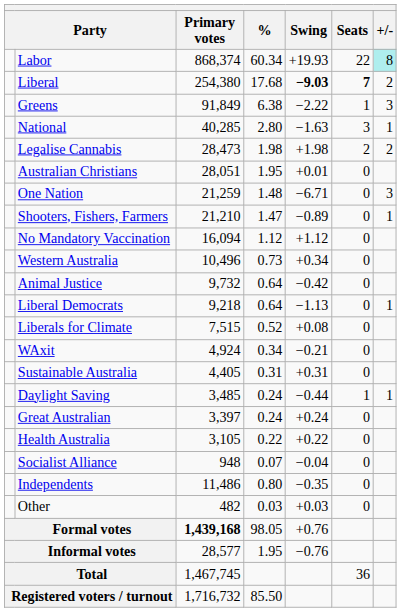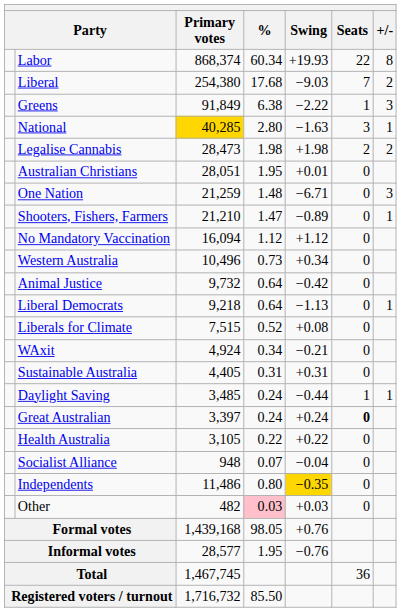(390, 60) paleturquoise background -> (390, 60) no background
(312, 82) bold -> (312, 82) normal
(367, 82) bold -> (367, 82) normal
(221, 127) no background -> (221, 127) gold background
(367, 417) normal -> (367, 417) bold
(312, 484) no background -> (312, 484) gold background
(270, 506) no background -> (270, 506) pink background
(212, 529) bold -> (212, 529) normal
